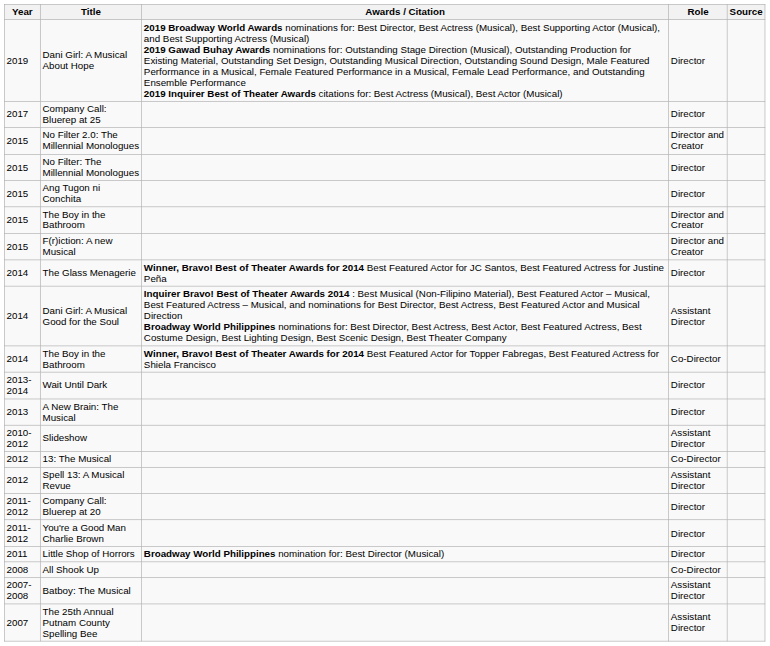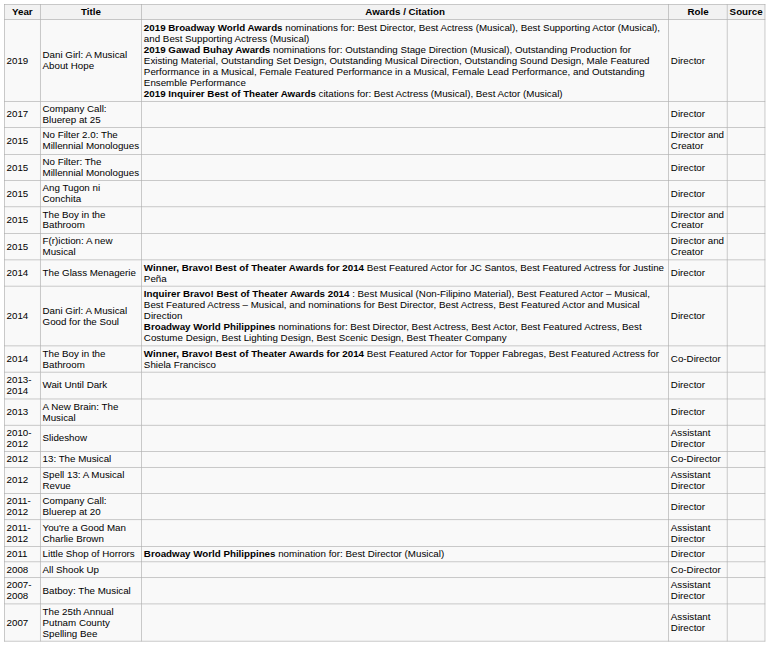(691, 316) Assistant Director -> (688, 316) Director
(688, 533) Director -> (691, 533) Assistant Director
